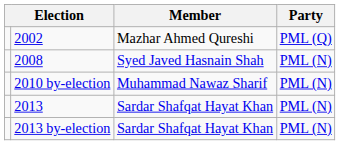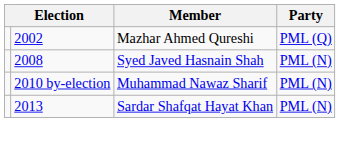- row: (62, 128)
